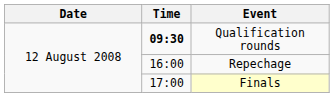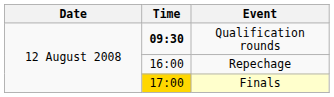(167, 83) no background -> (167, 83) gold background
